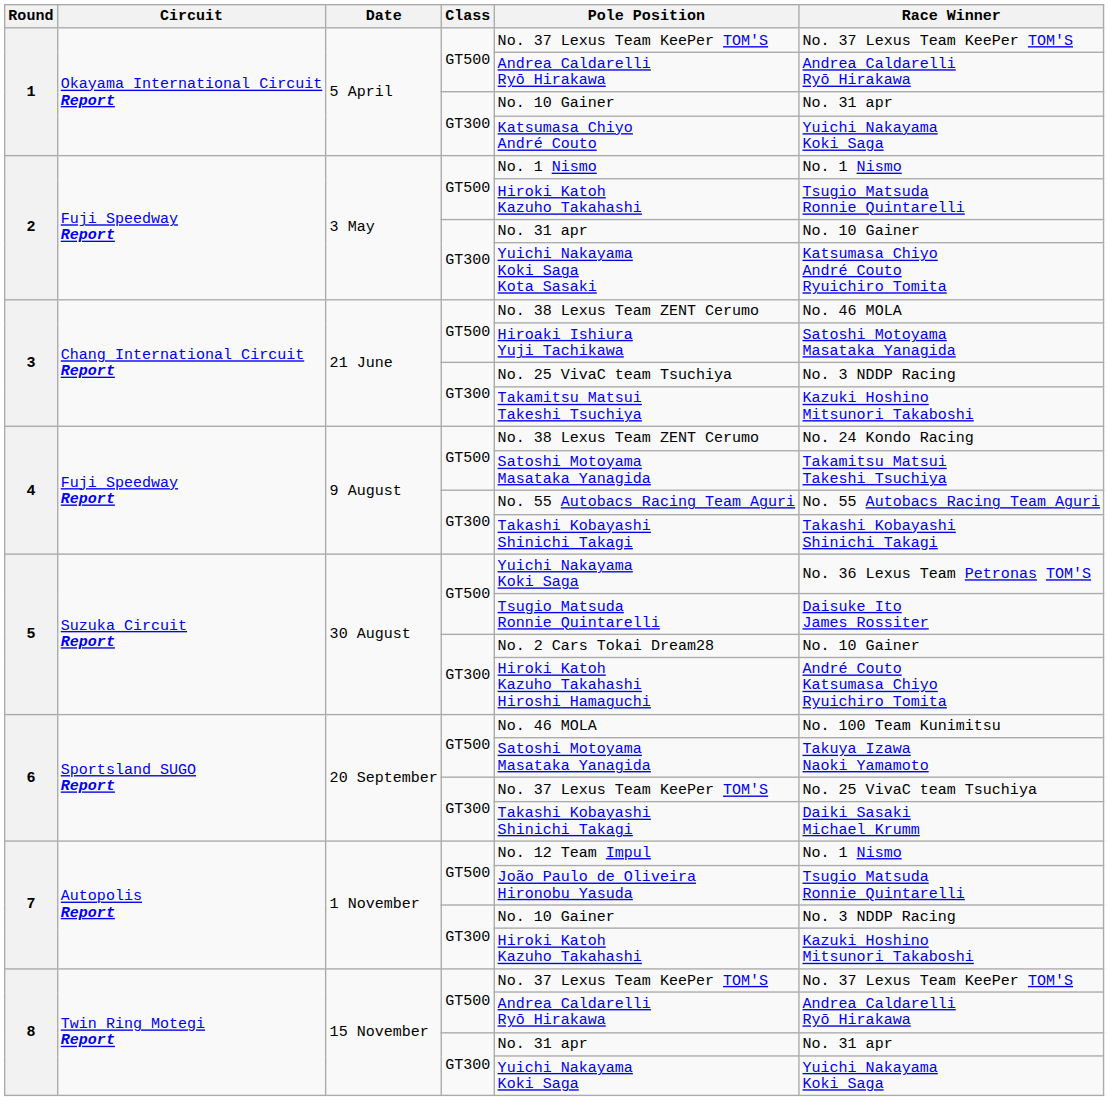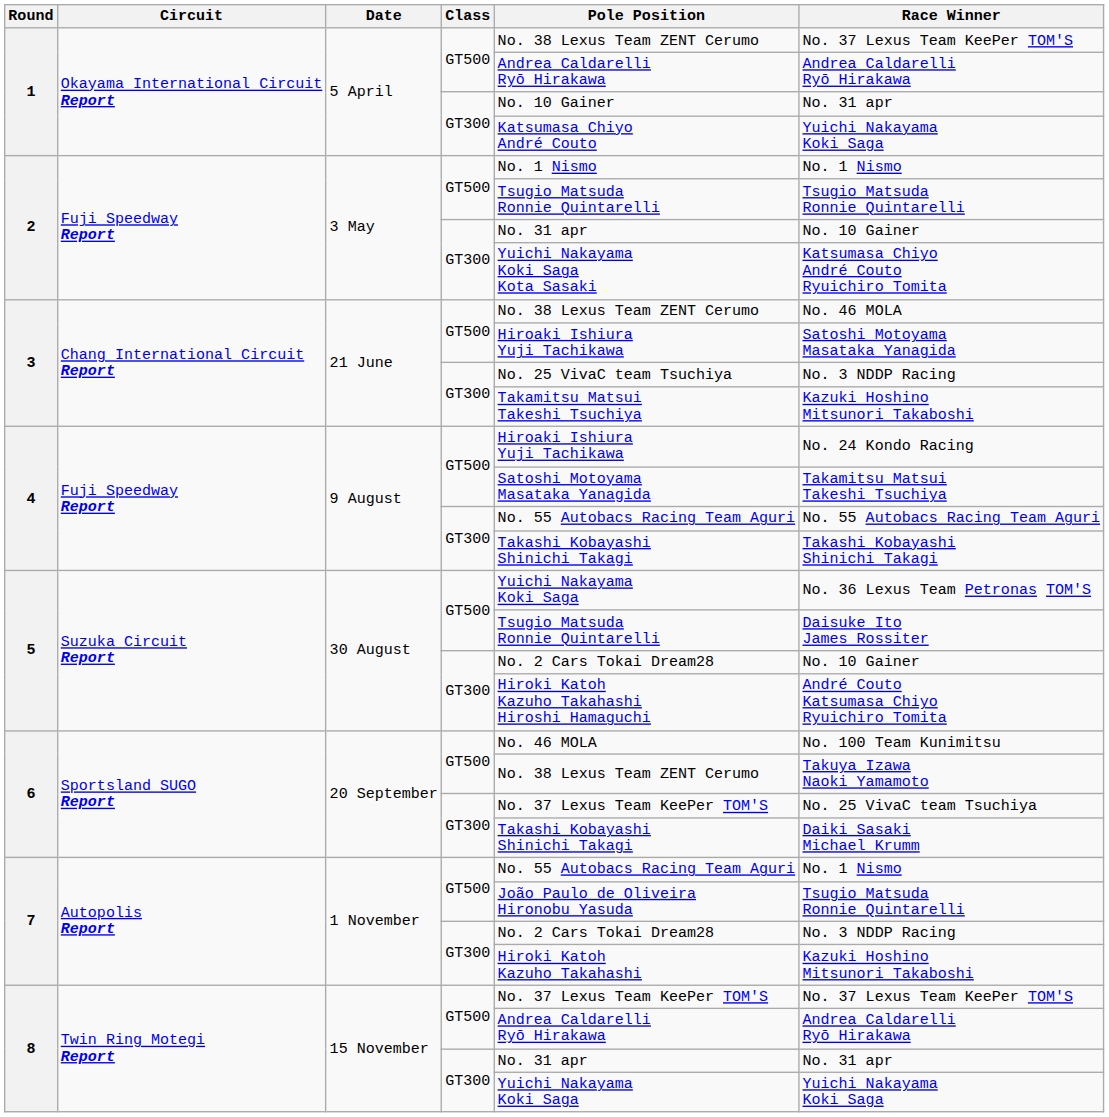(633, 40) No. 37 Lexus Team KeePer TOM'S -> (628, 40) No. 38 Lexus Team ZENT Cerumo
(570, 199) Hiroki Katoh Kazuho Takahashi -> (579, 199) Tsugio Matsuda Ronnie Quintarelli
(628, 439) No. 38 Lexus Team ZENT Cerumo -> (565, 447) Hiroaki Ishiura Yuji Tachikawa
(574, 758) Satoshi Motoyama Masataka Yanagida -> (628, 774) No. 38 Lexus Team ZENT Cerumo
(574, 853) No. 12 Team Impul -> (646, 869) No. 55 Autobacs Racing Team Aguri
(556, 917) No. 10 Gainer -> (606, 933) No. 2 Cars Tokai Dream28
